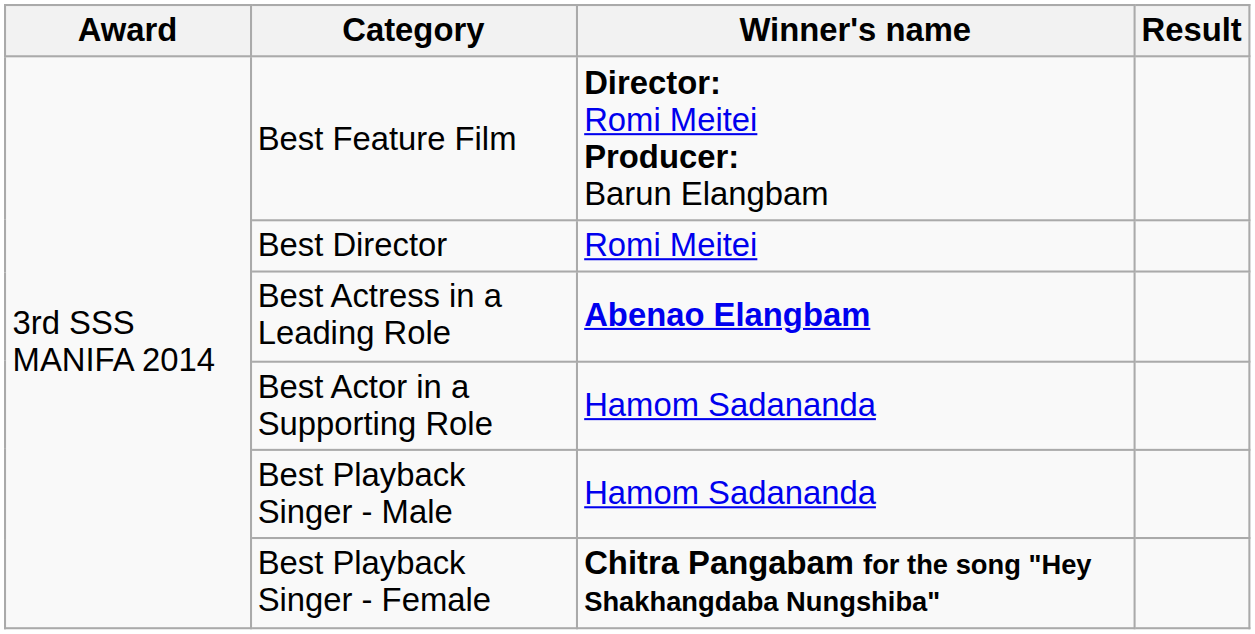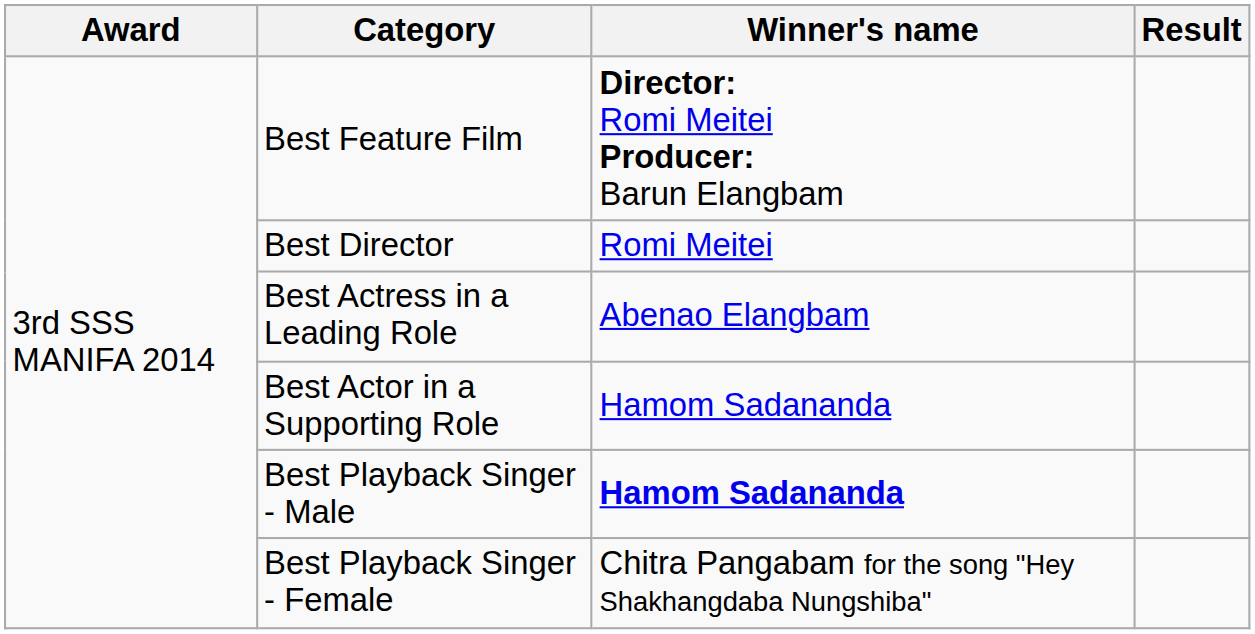(727, 315) bold -> (735, 315) normal
(730, 493) normal -> (752, 493) bold
(838, 582) bold -> (837, 582) normal
